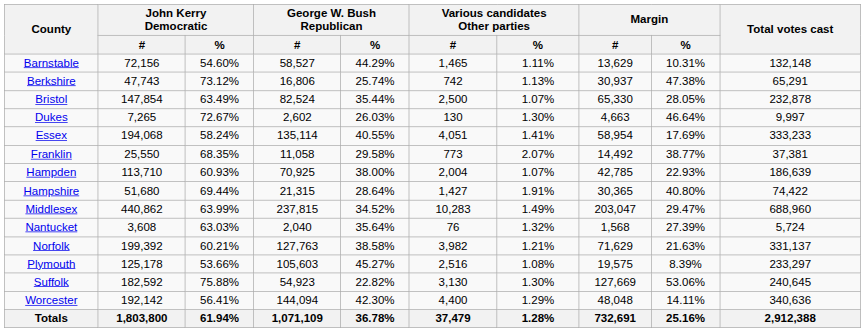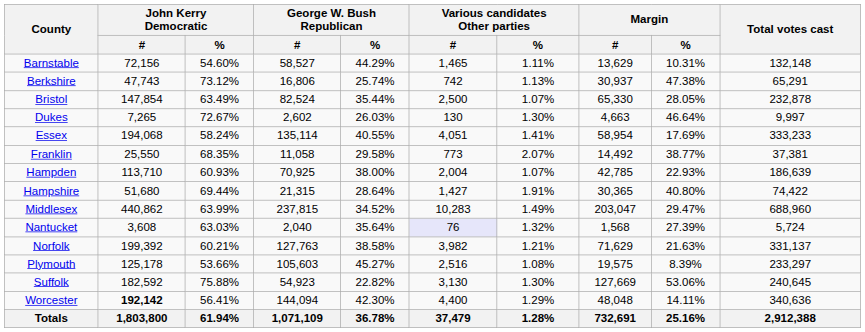(453, 227) no background -> (453, 227) lavender background
(142, 300) normal -> (142, 300) bold
